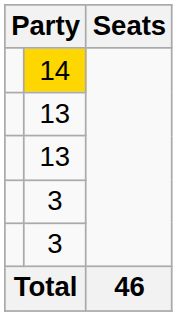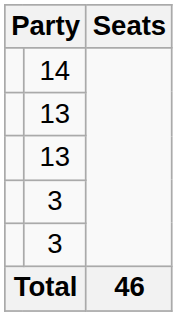(55, 69) gold background -> (55, 69) no background
